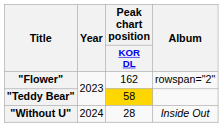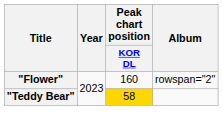(129, 80) 162 -> (129, 80) 160
- row: (41, 114)
